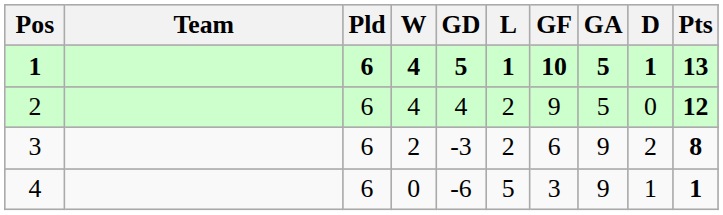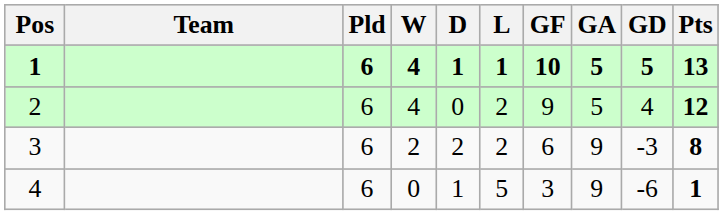columns swapped: (650, 24) <-> (461, 24)
